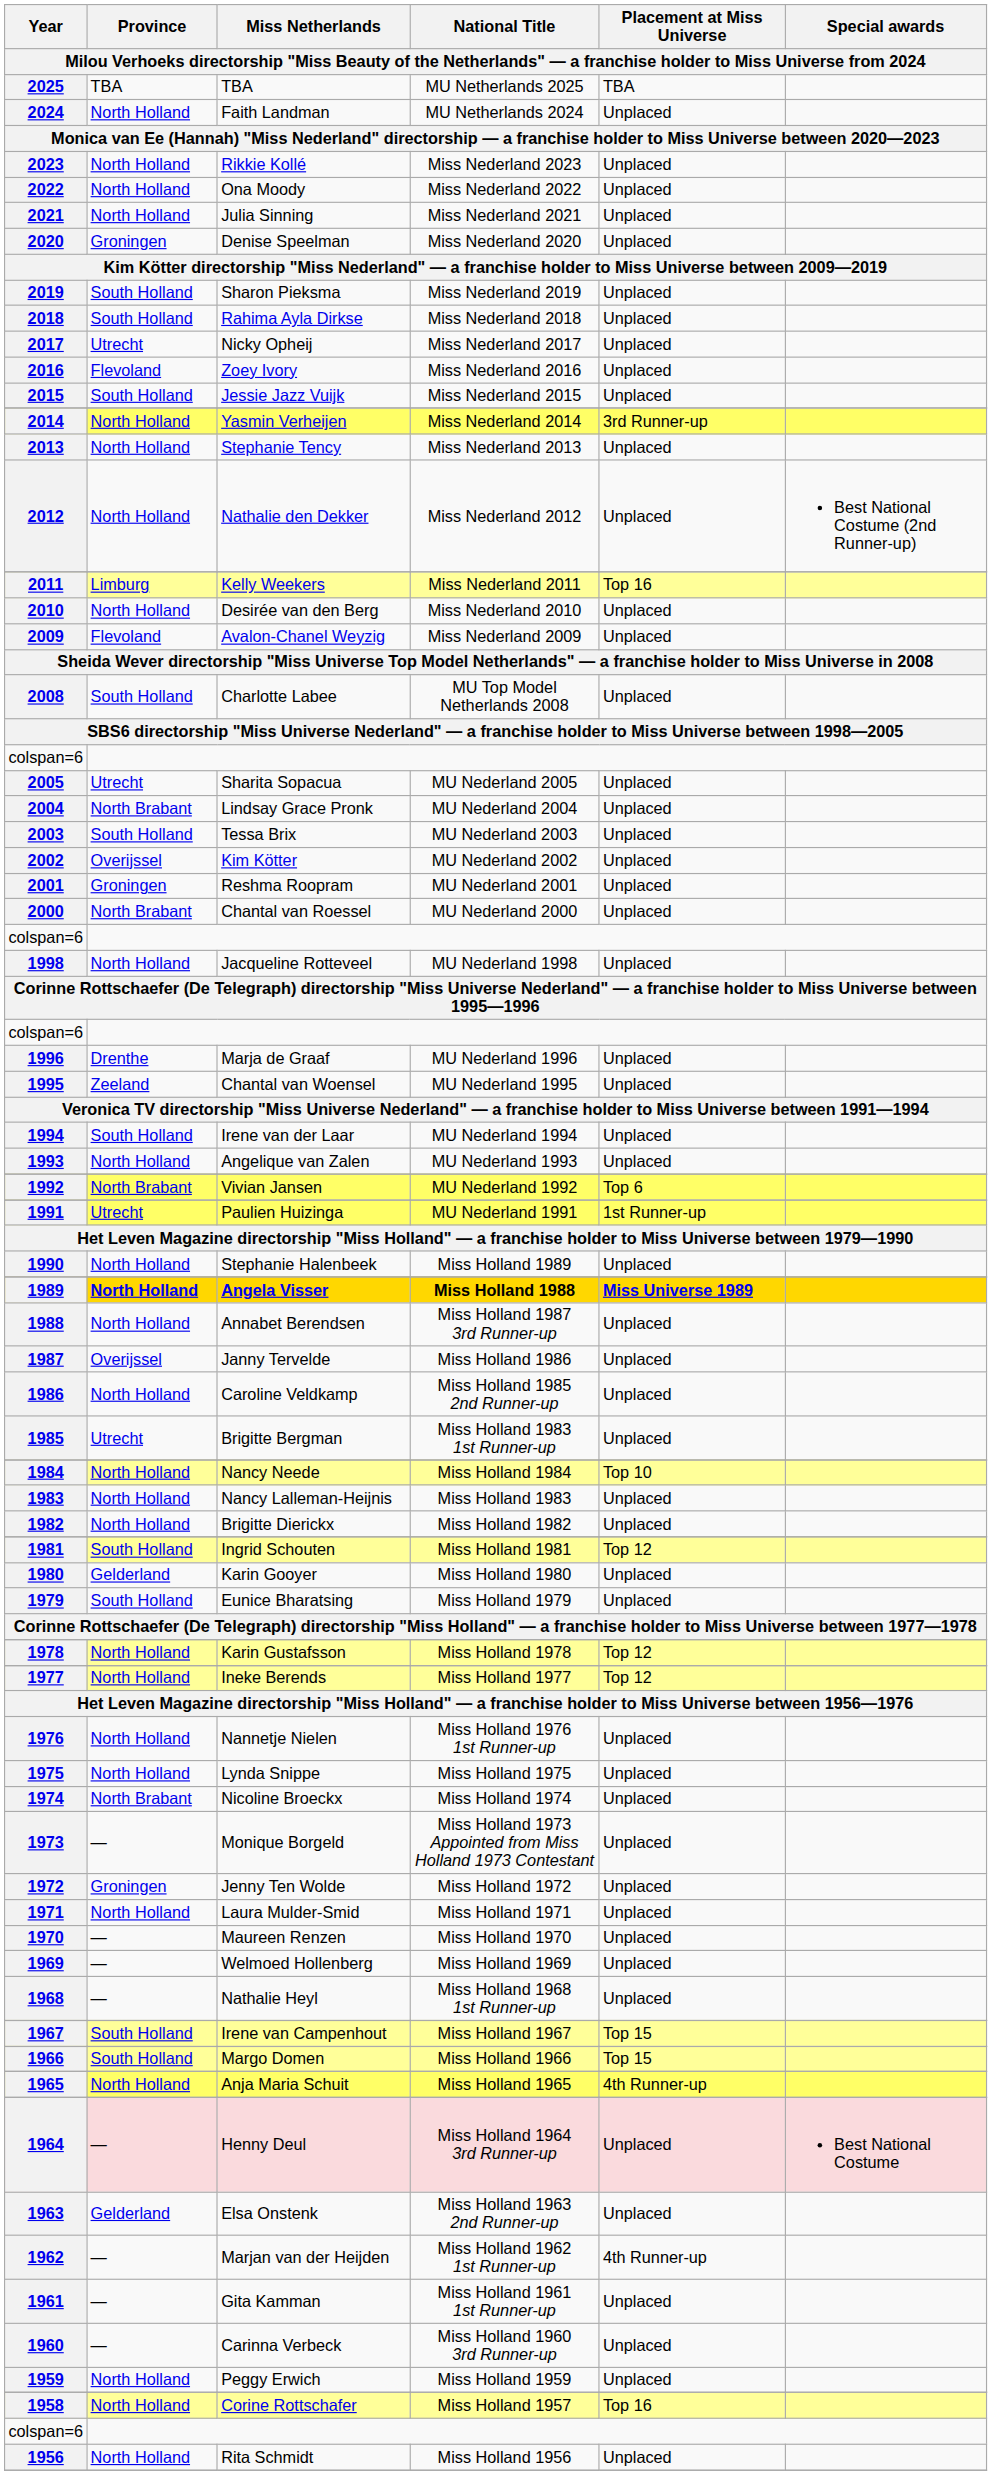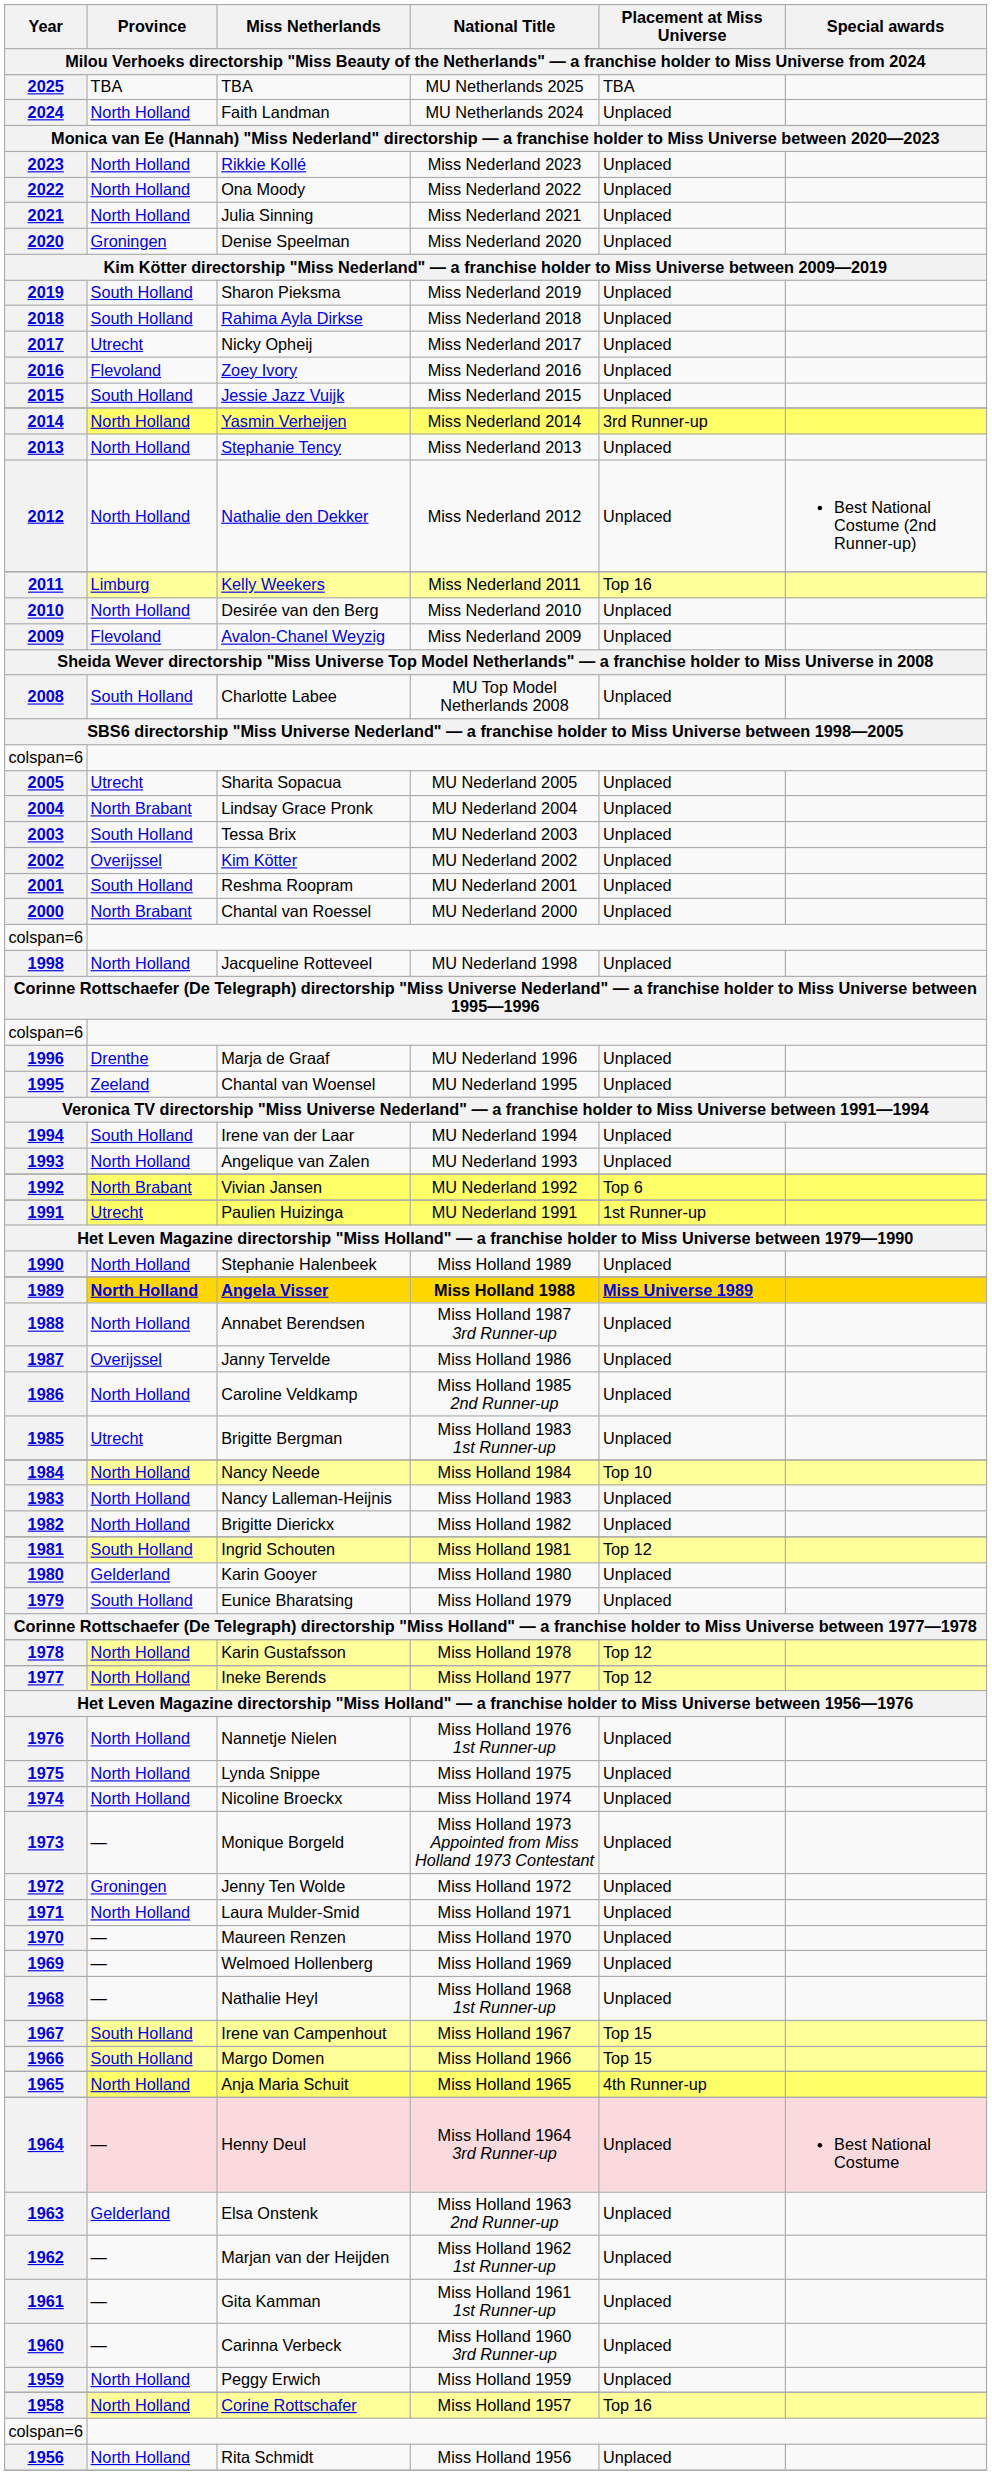(129, 886) Groningen -> (142, 886) South Holland
(141, 1799) North Brabant -> (140, 1799) North Holland
(655, 2258) 4th Runner-up -> (637, 2258) Unplaced
